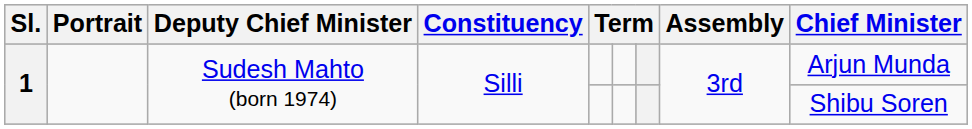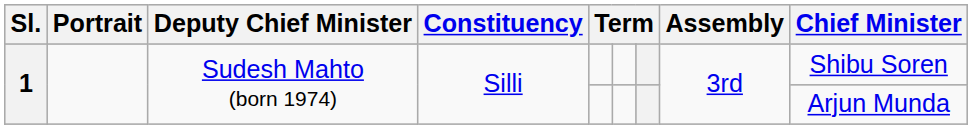(879, 64) Arjun Munda -> (879, 64) Shibu Soren
(879, 104) Shibu Soren -> (879, 104) Arjun Munda
